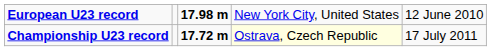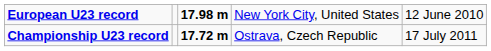(306, 35) lightyellow background -> (306, 35) no background
